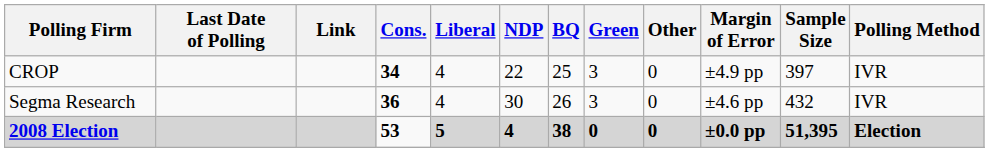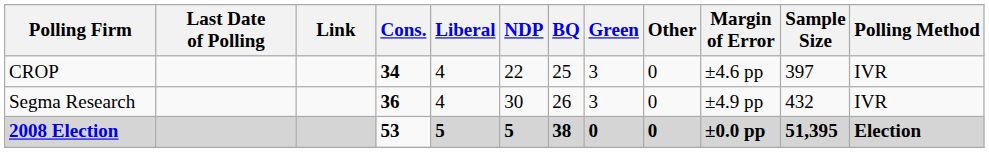(734, 71) ±4.9 pp -> (734, 71) ±4.6 pp
(734, 101) ±4.6 pp -> (734, 101) ±4.9 pp
(509, 131) 4 -> (509, 131) 5
